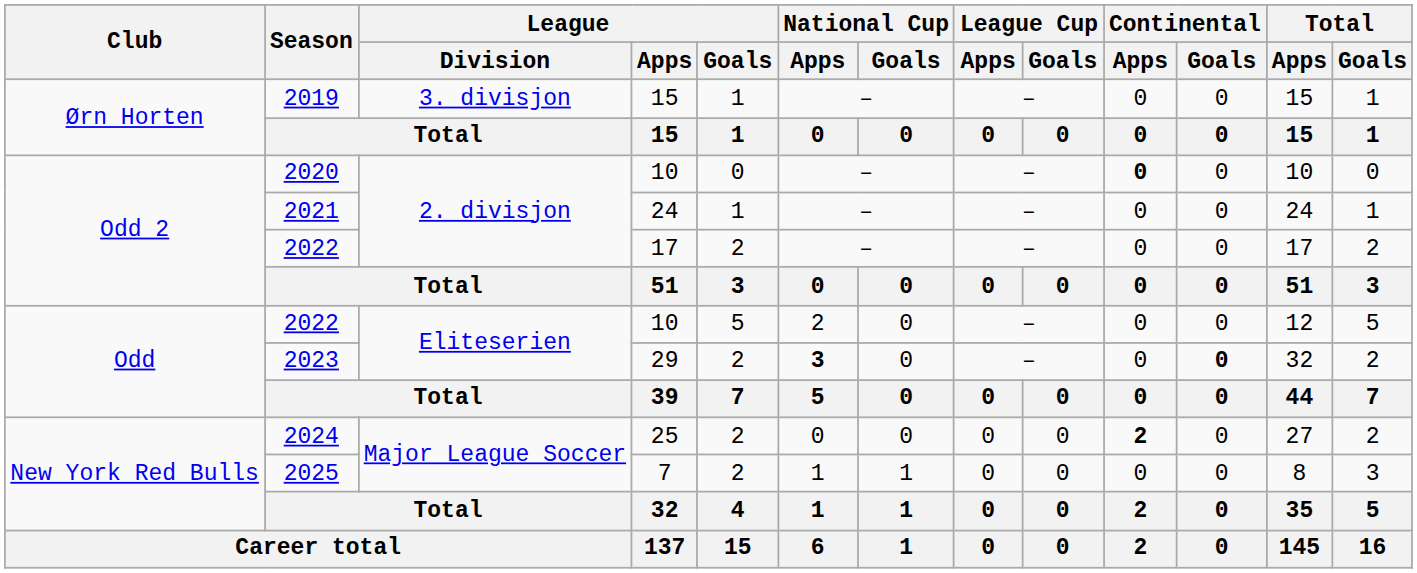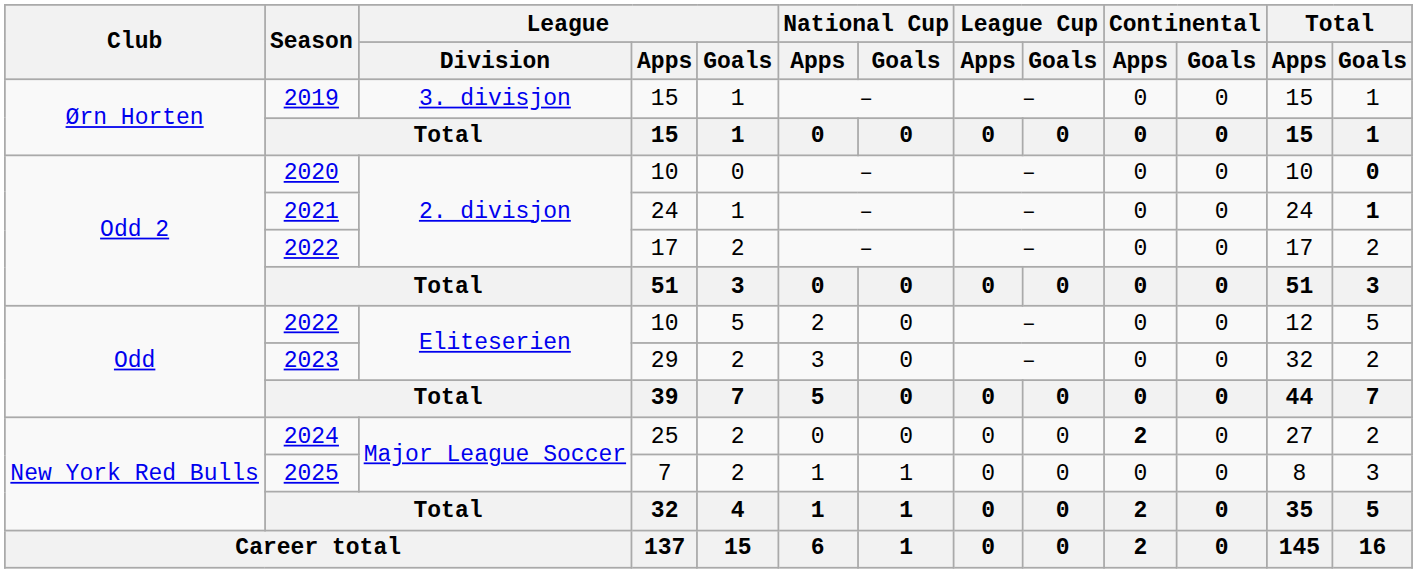(1140, 174) bold -> (1140, 174) normal
(1373, 174) normal -> (1373, 174) bold
(1373, 211) normal -> (1373, 211) bold
(818, 361) bold -> (818, 361) normal
(1222, 361) bold -> (1222, 361) normal
